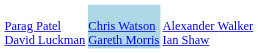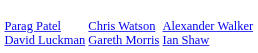(124, 33) lightblue background -> (124, 33) no background
